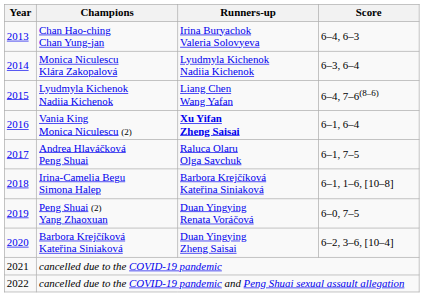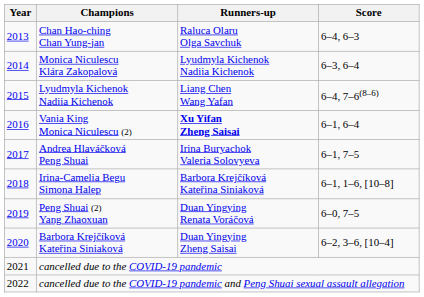(220, 36) Irina Buryachok Valeria Solovyeva -> (211, 36) Raluca Olaru Olga Savchuk
(211, 154) Raluca Olaru Olga Savchuk -> (220, 154) Irina Buryachok Valeria Solovyeva
